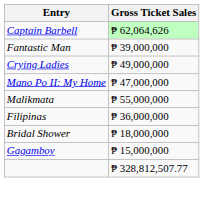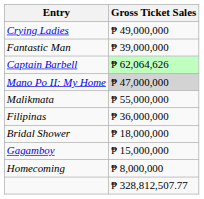rows swapped: (42, 30) <-> (38, 64)
(140, 82) no background -> (140, 82) lightgrey background
+ row: (36, 168)
